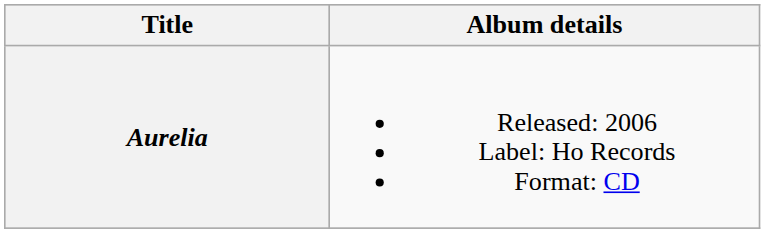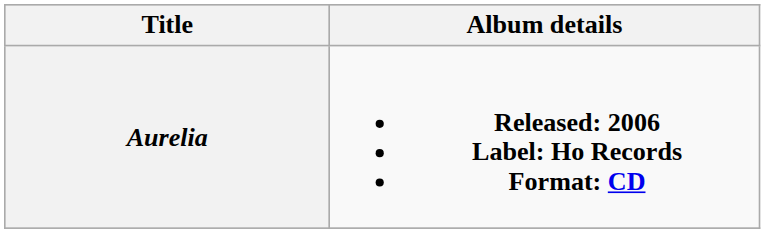(544, 152) normal -> (544, 152) bold
